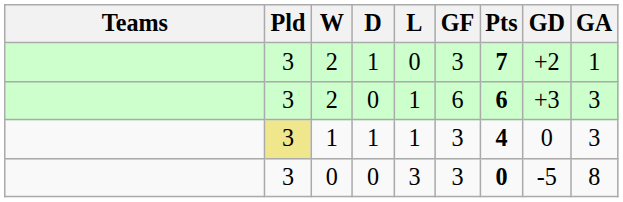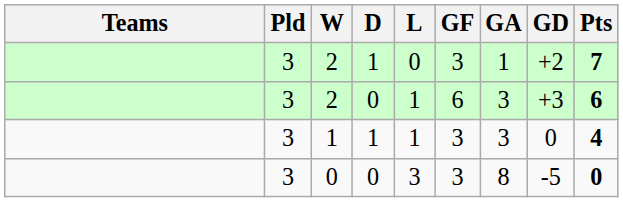columns swapped: (594, 23) <-> (501, 23)
(288, 138) khaki background -> (288, 138) no background
